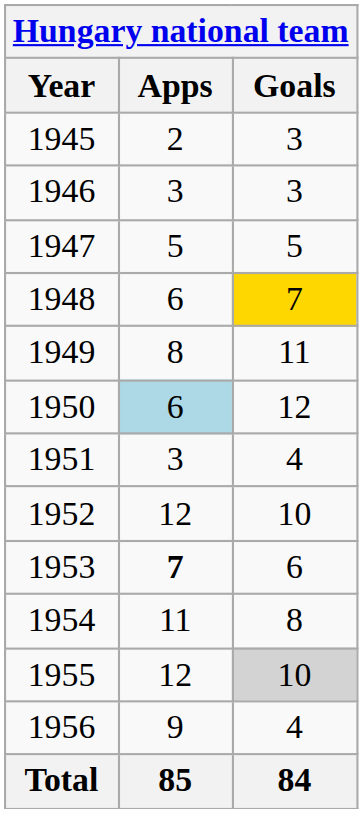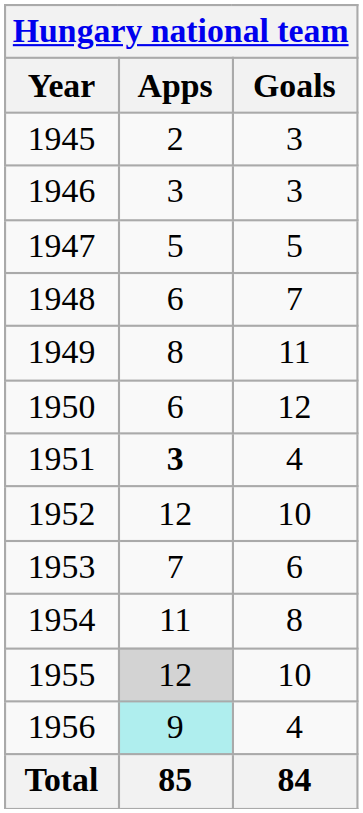(294, 298) gold background -> (294, 298) no background
(175, 406) lightblue background -> (175, 406) no background
(175, 459) normal -> (175, 459) bold
(175, 566) bold -> (175, 566) normal
(175, 673) no background -> (175, 673) lightgrey background
(294, 673) lightgrey background -> (294, 673) no background
(175, 727) no background -> (175, 727) paleturquoise background
